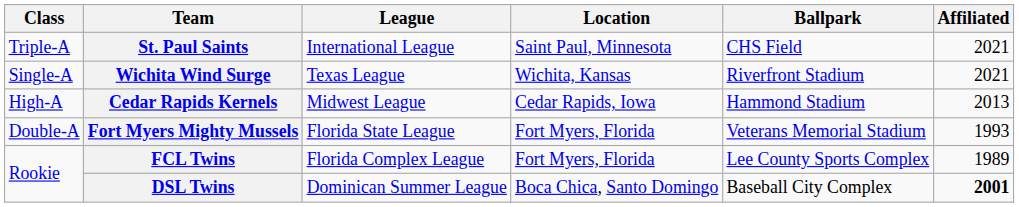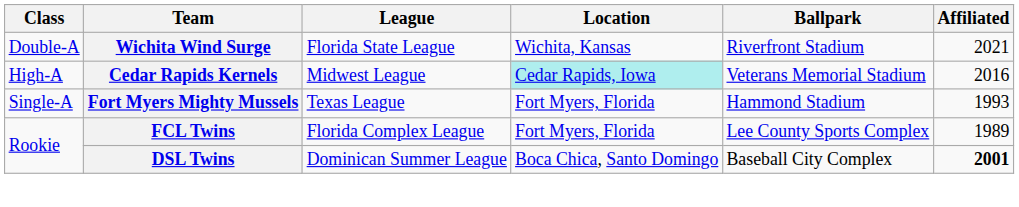- row: (193, 46)
(41, 74) Single-A -> (44, 46) Double-A
(356, 74) Texas League -> (381, 46) Florida State League
(585, 103) no background -> (585, 74) paleturquoise background
(796, 103) Hammond Stadium -> (826, 74) Veterans Memorial Stadium
(992, 103) 2013 -> (992, 74) 2016
(44, 131) Double-A -> (41, 103) Single-A
(381, 131) Florida State League -> (356, 103) Texas League
(826, 131) Veterans Memorial Stadium -> (796, 103) Hammond Stadium
